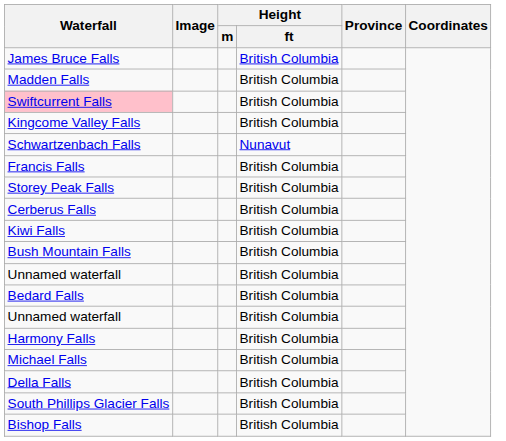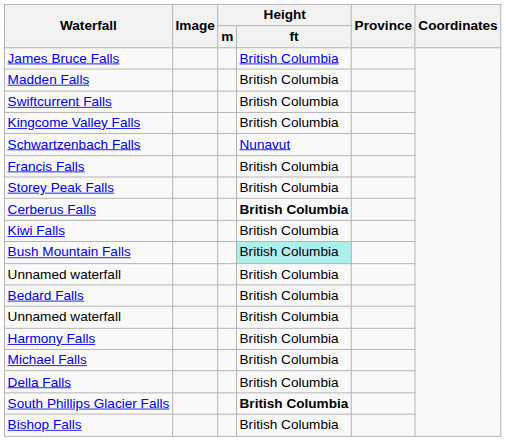(60, 101) pink background -> (60, 101) no background
(289, 209) normal -> (294, 209) bold
(289, 252) no background -> (289, 252) paleturquoise background
(289, 403) normal -> (294, 403) bold
